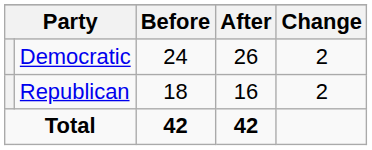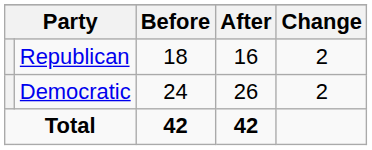rows swapped: (75, 56) <-> (75, 91)
